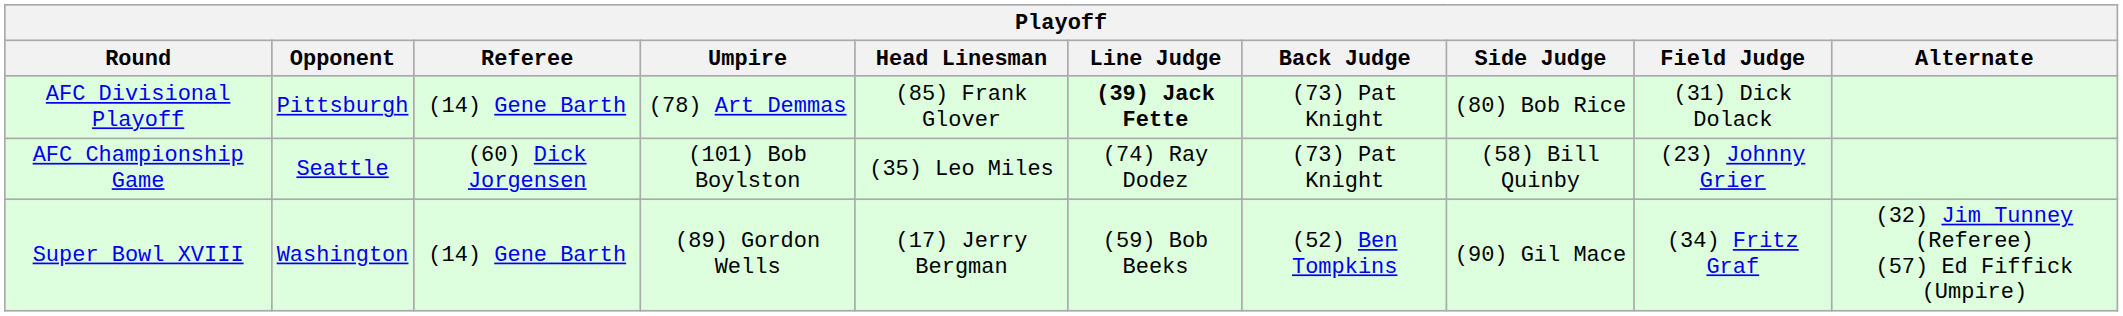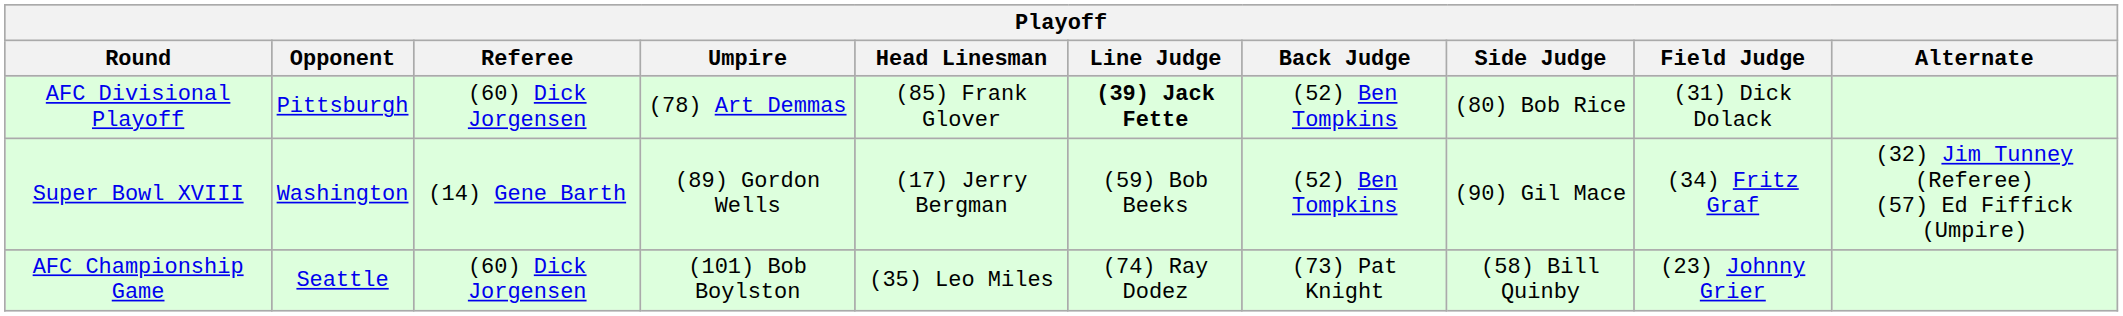(527, 107) (14) Gene Barth -> (527, 107) (60) Dick Jorgensen
(1345, 107) (73) Pat Knight -> (1345, 107) (52) Ben Tompkins
rows swapped: (138, 168) <-> (138, 255)
